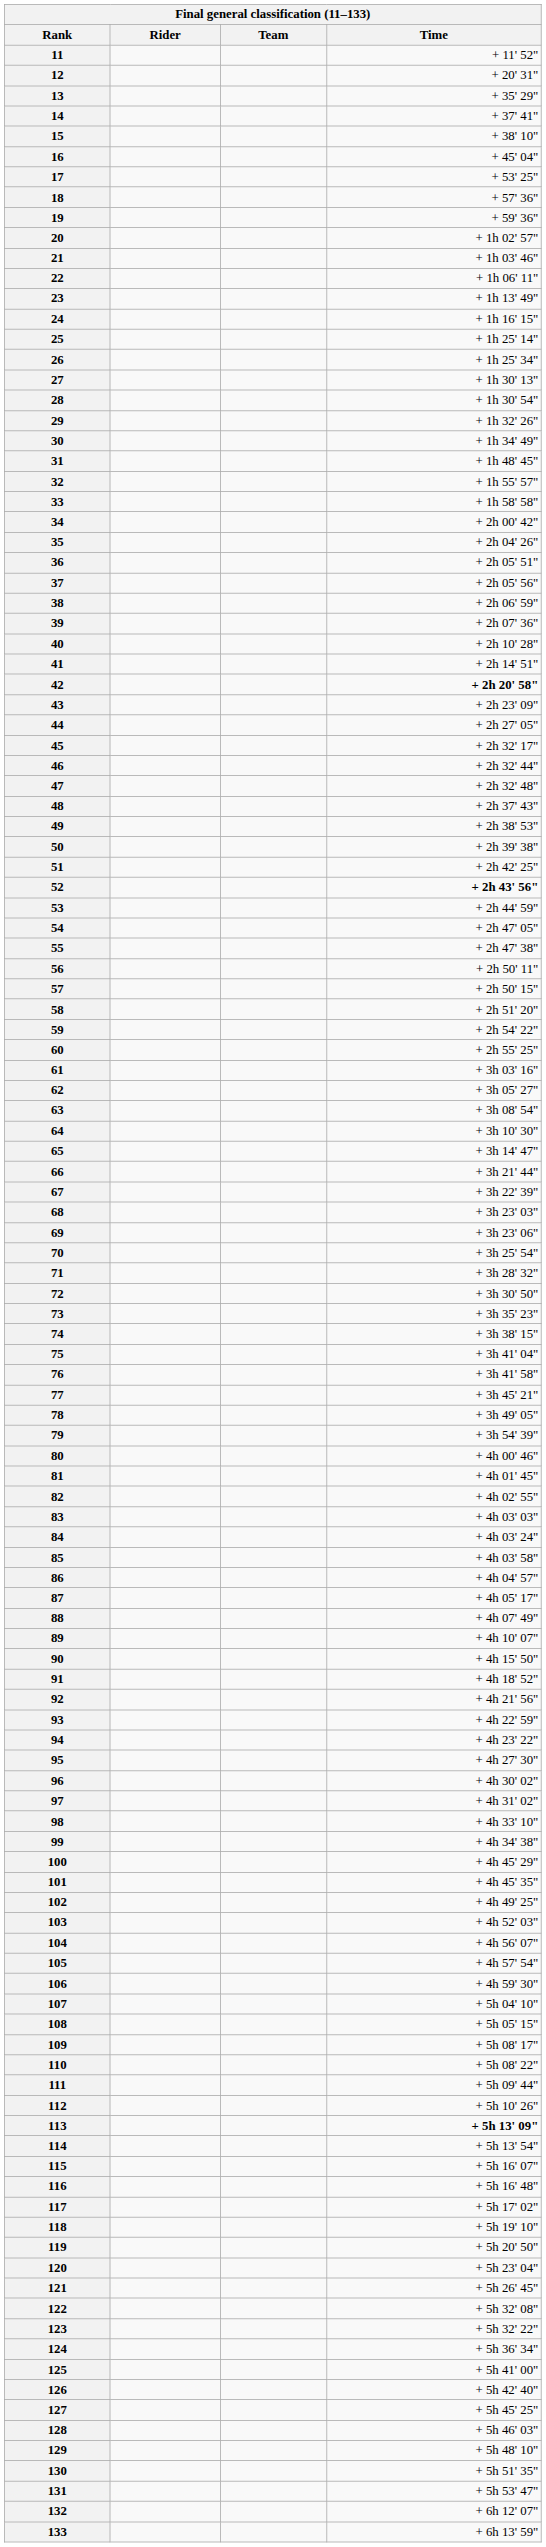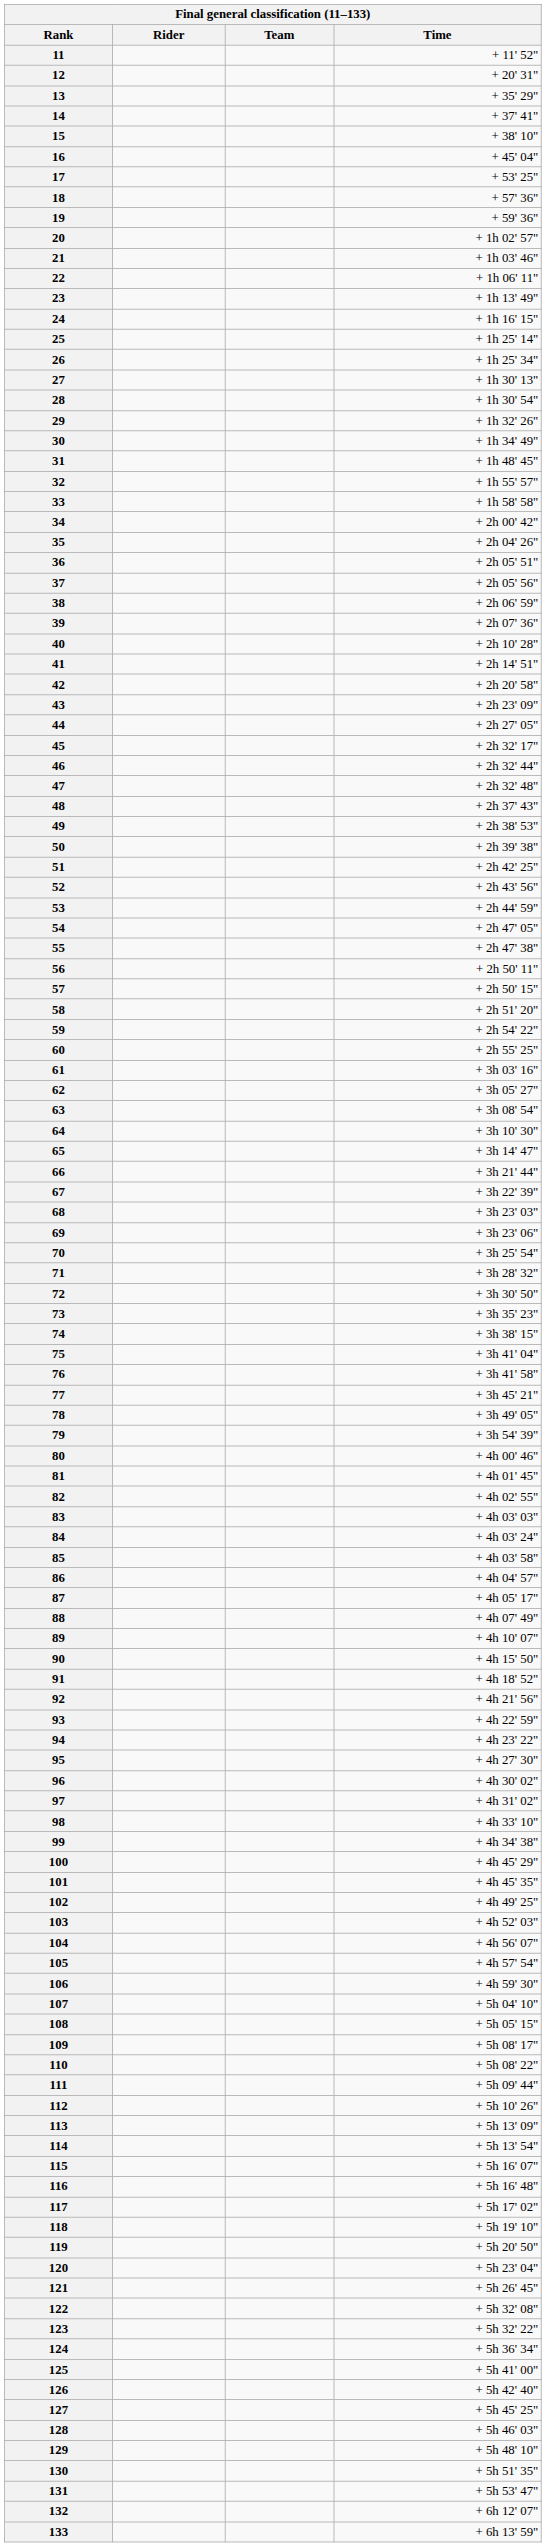(505, 684) bold -> (507, 684) normal
(505, 887) bold -> (507, 887) normal
(505, 2125) bold -> (507, 2125) normal
